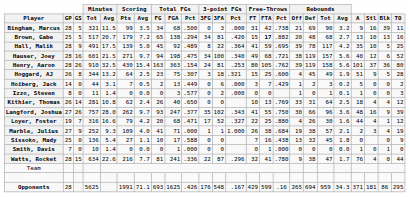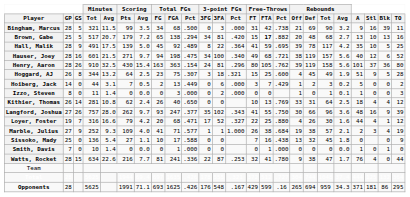(238, 65) .253 -> (238, 65) .296
(190, 93) .577 -> (190, 93) .000
(190, 131) .000 -> (190, 131) .577
(238, 159) .296 -> (238, 159) .253
